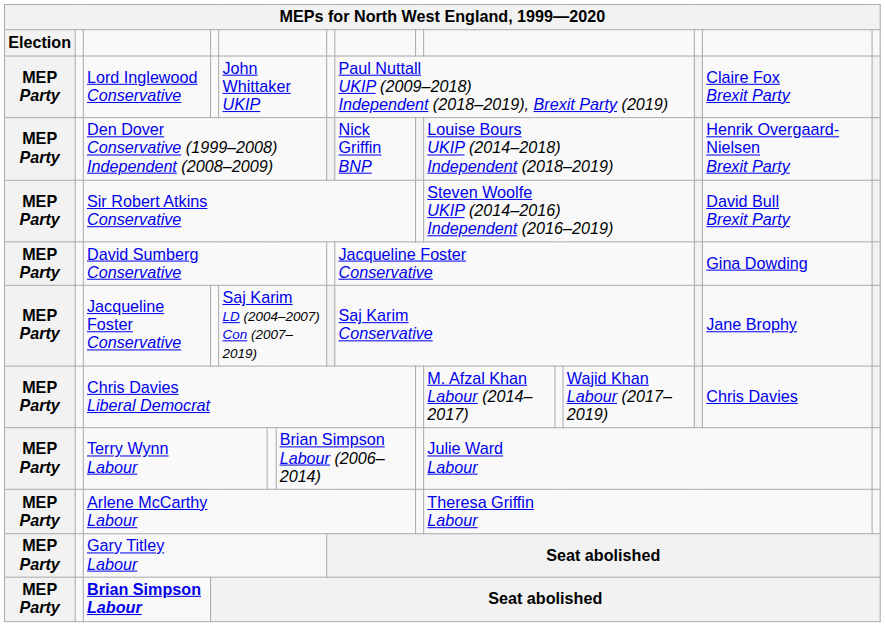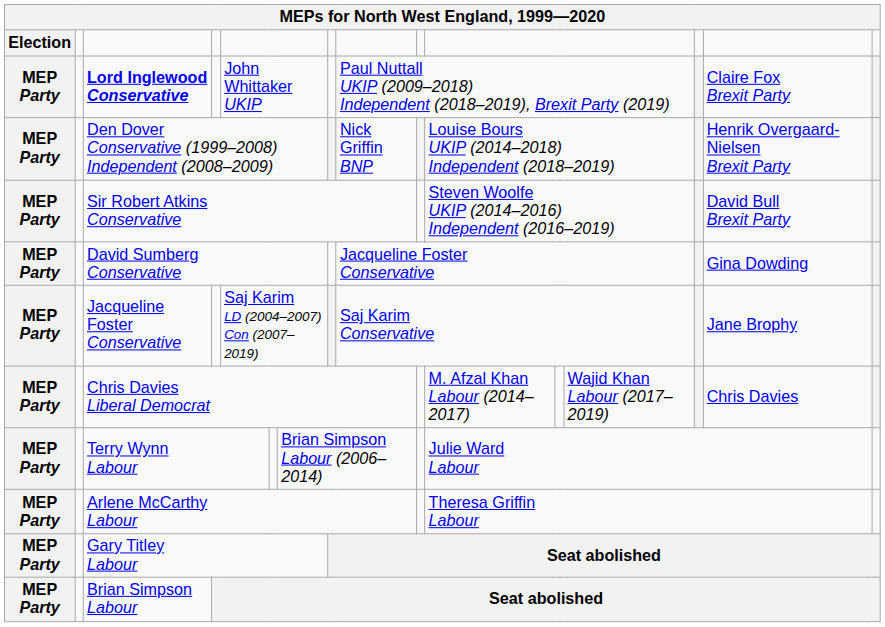(142, 86) normal -> (147, 86) bold
(144, 599) bold -> (140, 599) normal
